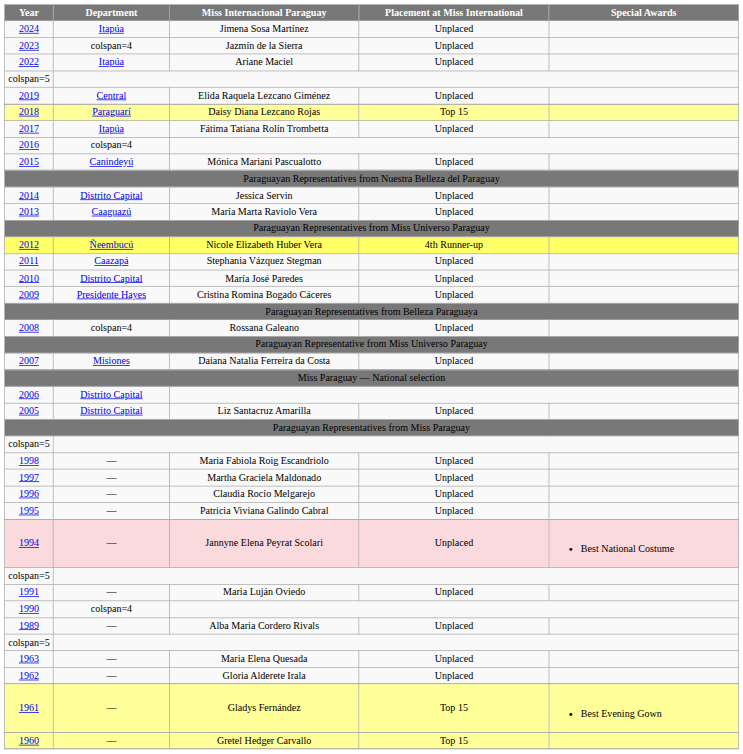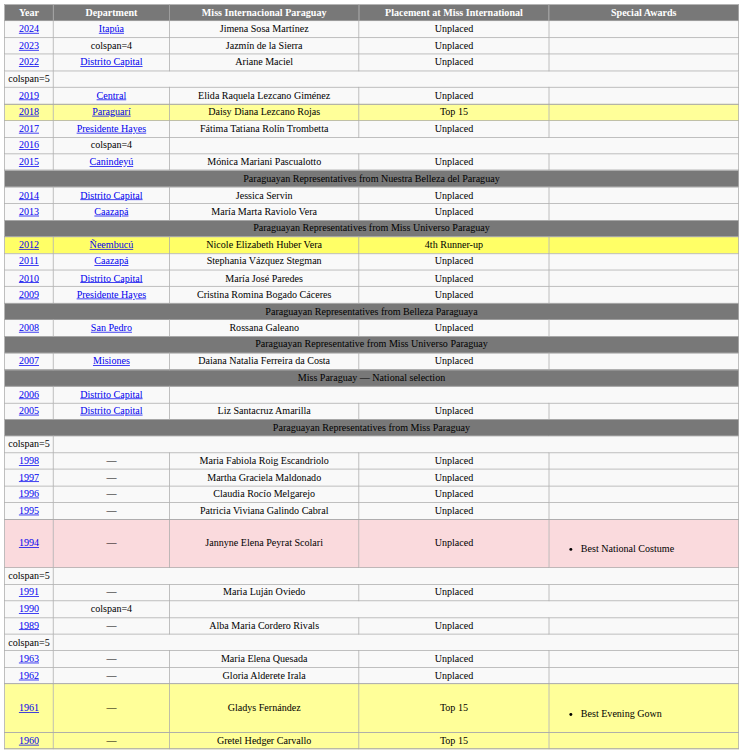(111, 62) Itapúa -> (111, 62) Distrito Capital
(111, 128) Itapúa -> (111, 128) Presidente Hayes
(111, 211) Caaguazú -> (111, 211) Caazapá
(111, 327) colspan=4 -> (111, 327) San Pedro
